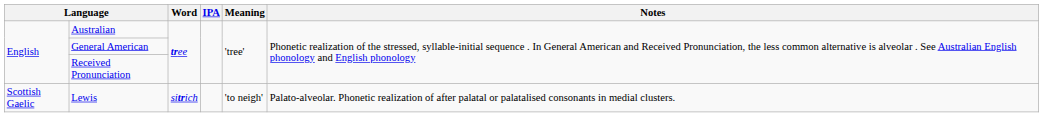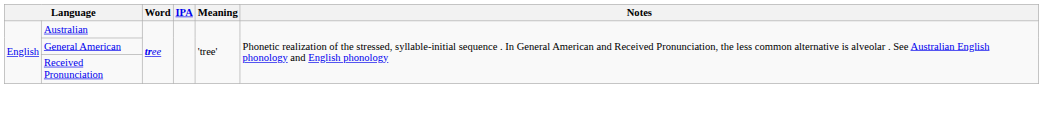- row: (84, 97)
